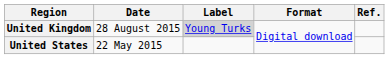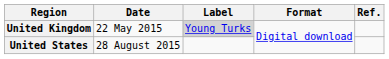(138, 29) 28 August 2015 -> (129, 29) 22 May 2015
(129, 45) 22 May 2015 -> (138, 45) 28 August 2015
